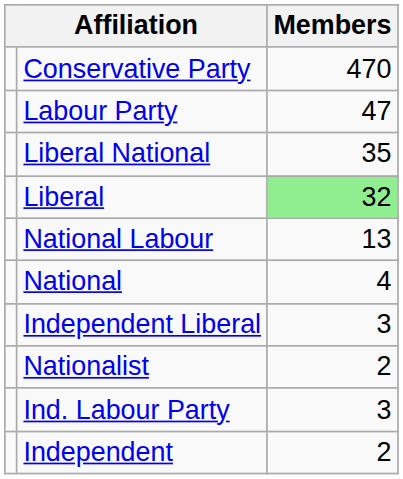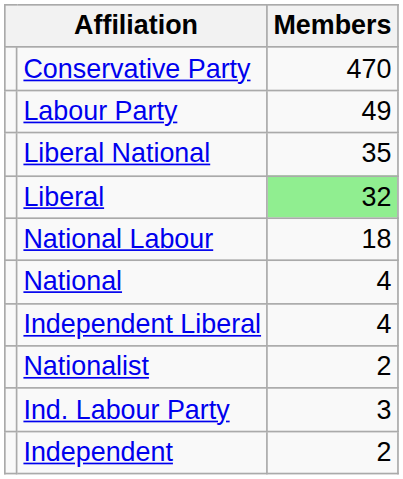(377, 111) 47 -> (377, 111) 49
(377, 238) 13 -> (377, 238) 18
(384, 324) 3 -> (384, 324) 4
